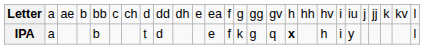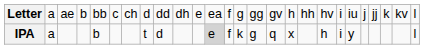(211, 34) no background -> (211, 34) lightgrey background
(292, 34) bold -> (291, 34) normal
